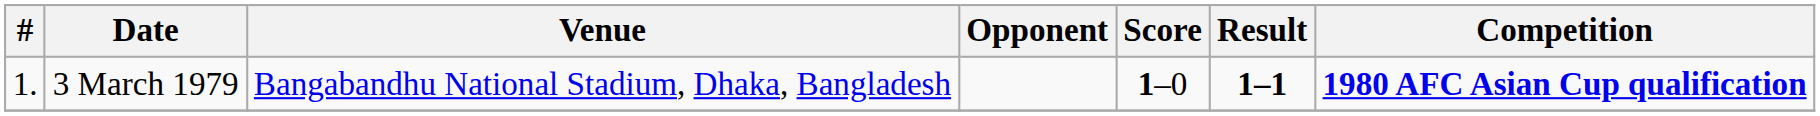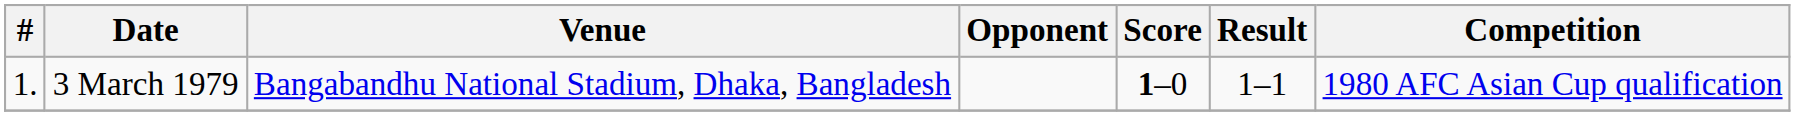(1262, 83) bold -> (1262, 83) normal
(1565, 83) bold -> (1553, 83) normal
